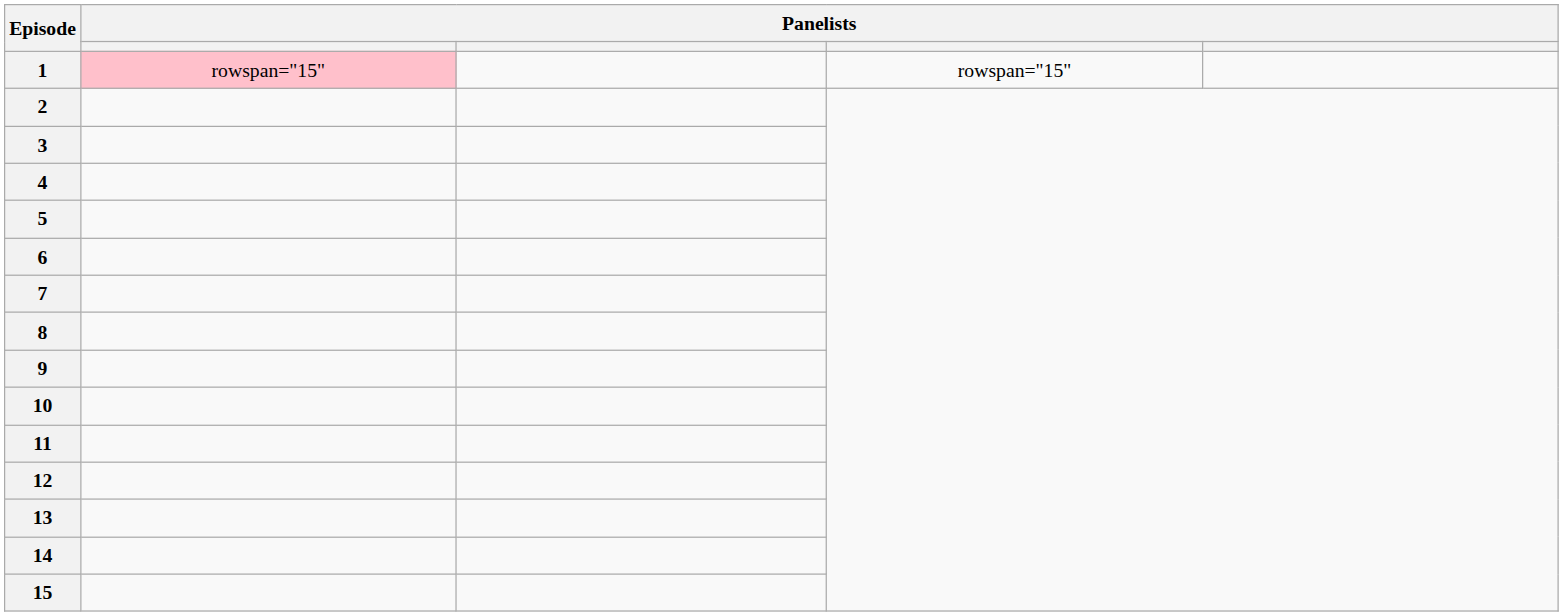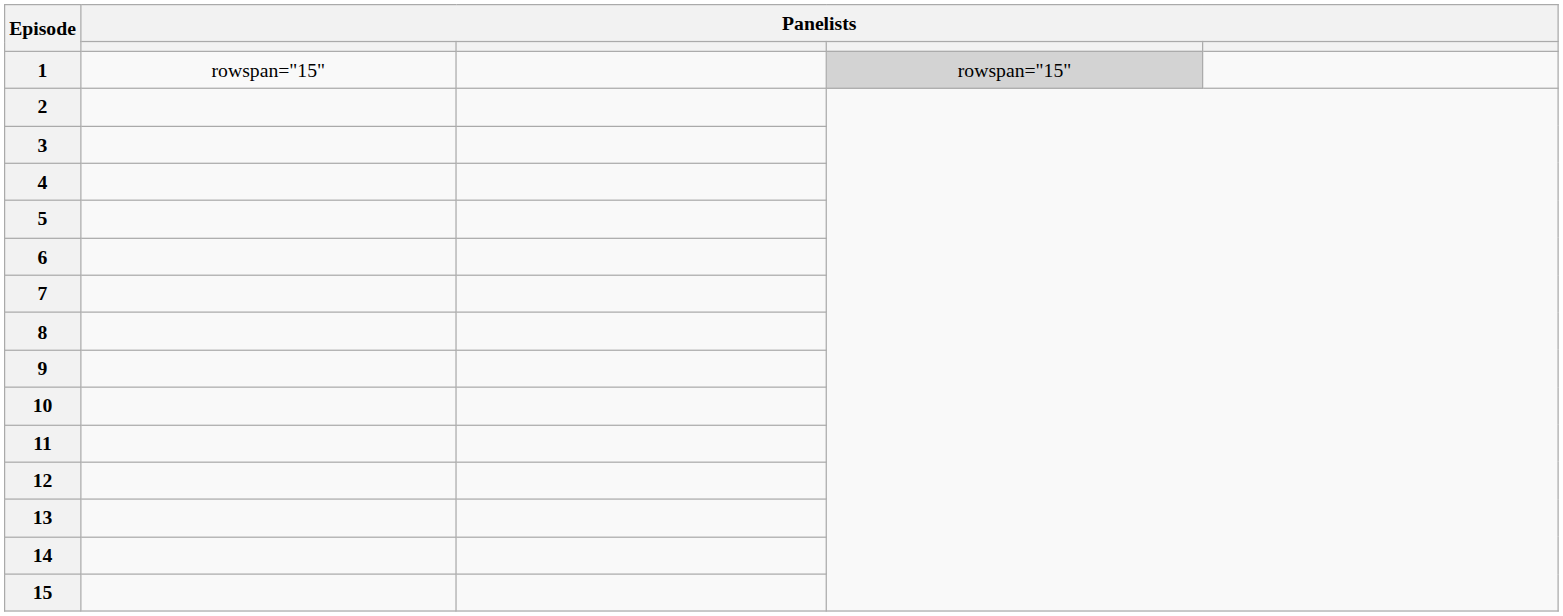(268, 70) pink background -> (268, 70) no background
(1015, 70) no background -> (1015, 70) lightgrey background
